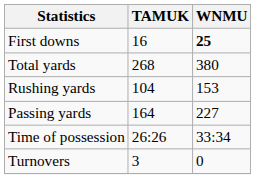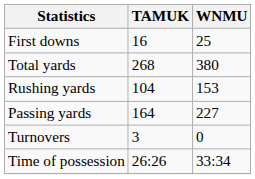(204, 40) bold -> (204, 40) normal
rows swapped: (39, 161) <-> (66, 137)
